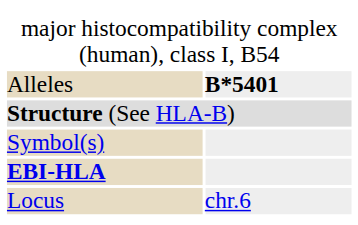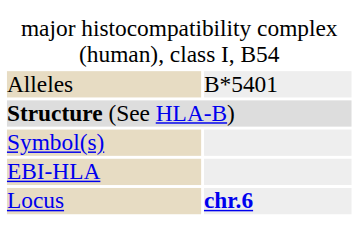(242, 84) bold -> (241, 84) normal
(56, 171) bold -> (54, 171) normal
(228, 200) normal -> (229, 200) bold
